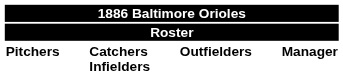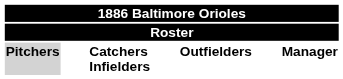(33, 51) no background -> (33, 51) lightgrey background
